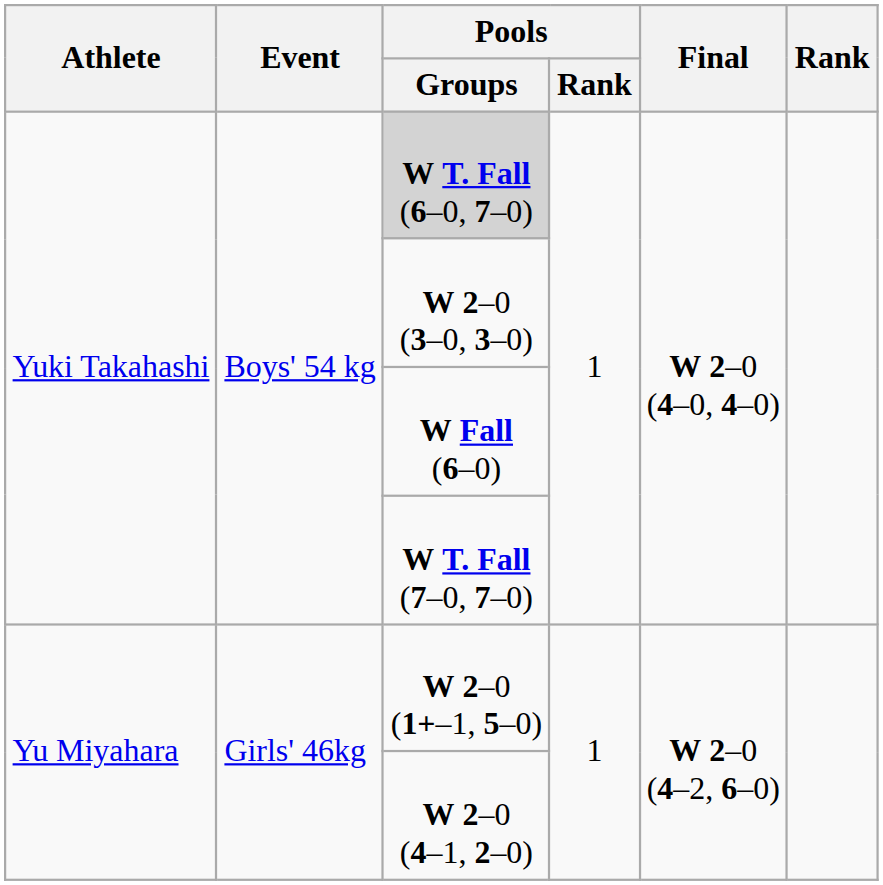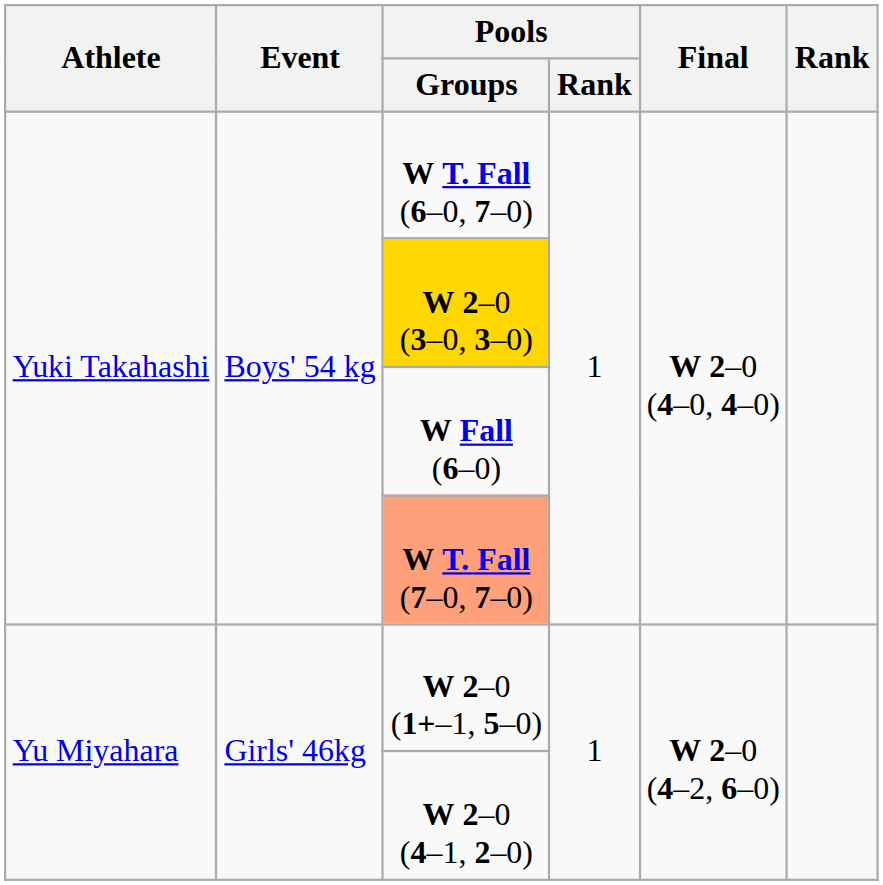(466, 193) lightgrey background -> (466, 193) no background
(466, 321) no background -> (466, 321) gold background
(466, 577) no background -> (466, 577) lightsalmon background
